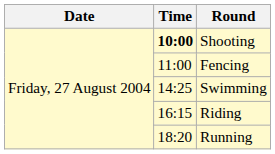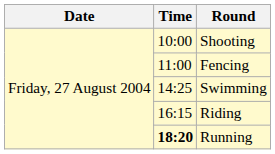(175, 40) bold -> (175, 40) normal
(175, 137) normal -> (175, 137) bold
